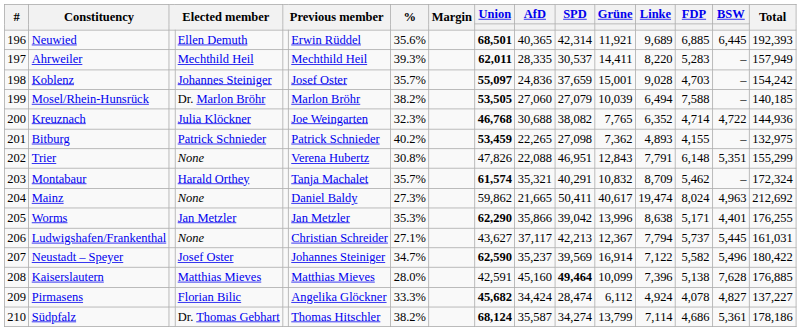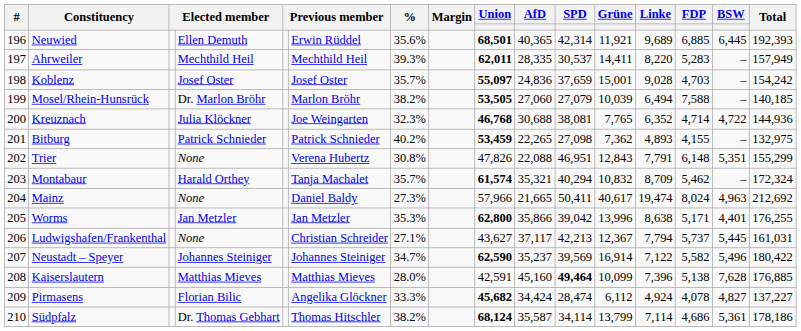(225, 79) Johannes Steiniger -> (206, 79) Josef Oster
(575, 119) 38,082 -> (575, 119) 38,081
(575, 178) 40,291 -> (575, 178) 40,294
(495, 198) 59,862 -> (495, 198) 57,966
(495, 218) 62,290 -> (495, 218) 62,800
(206, 257) Josef Oster -> (225, 257) Johannes Steiniger
(575, 317) 34,274 -> (575, 317) 34,114
